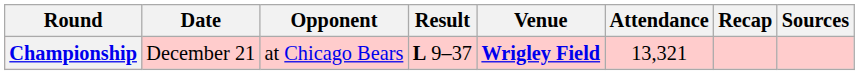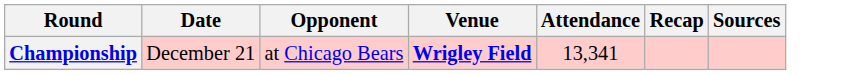- column: (442, 20)
(659, 52) 13,321 -> (590, 52) 13,341
